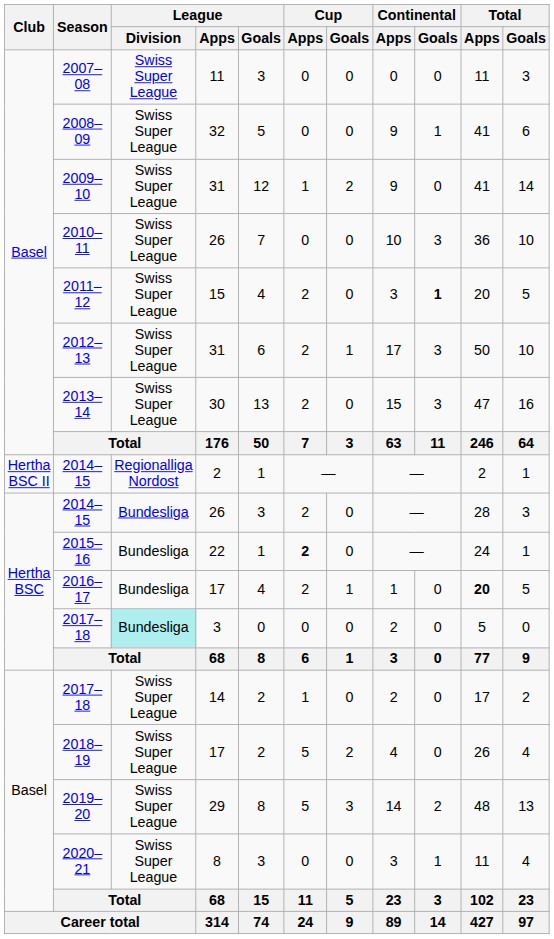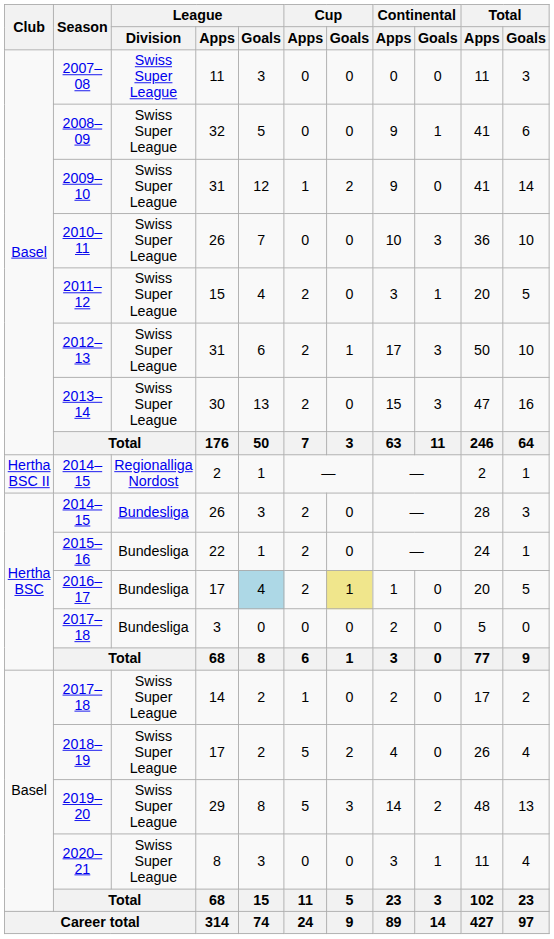(438, 295) bold -> (438, 295) normal
(305, 551) bold -> (305, 551) normal
(261, 589) no background -> (261, 589) lightblue background
(349, 589) no background -> (349, 589) khaki background
(482, 589) bold -> (482, 589) normal
(153, 628) paleturquoise background -> (153, 628) no background
